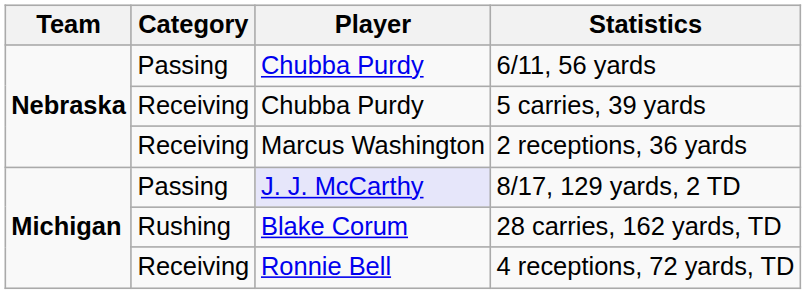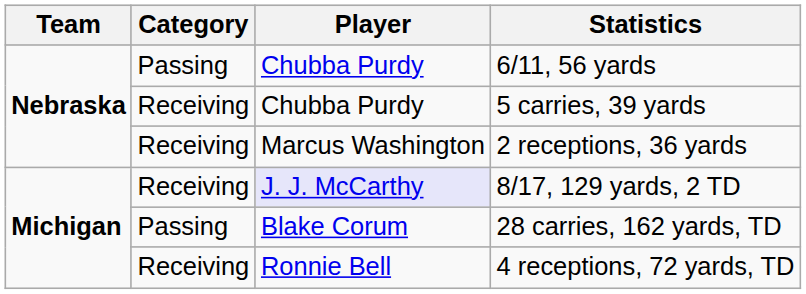(183, 186) Passing -> (193, 186) Receiving
(184, 226) Rushing -> (183, 226) Passing
